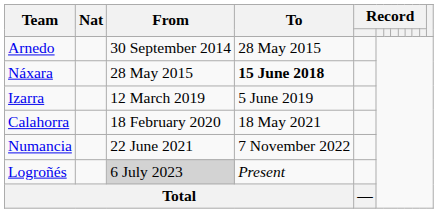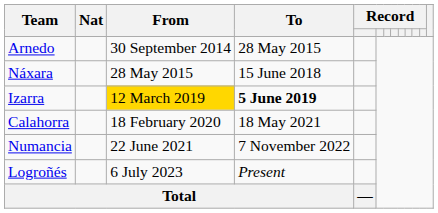(281, 73) bold -> (280, 73) normal
(158, 97) no background -> (158, 97) gold background
(276, 97) normal -> (277, 97) bold
(147, 171) lightgrey background -> (147, 171) no background
